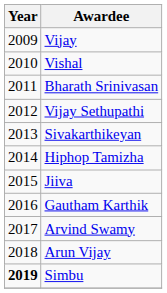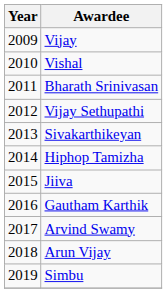(23, 275) bold -> (23, 275) normal
